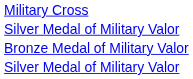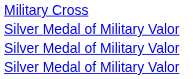(96, 48) Bronze Medal of Military Valor -> (92, 48) Silver Medal of Military Valor
